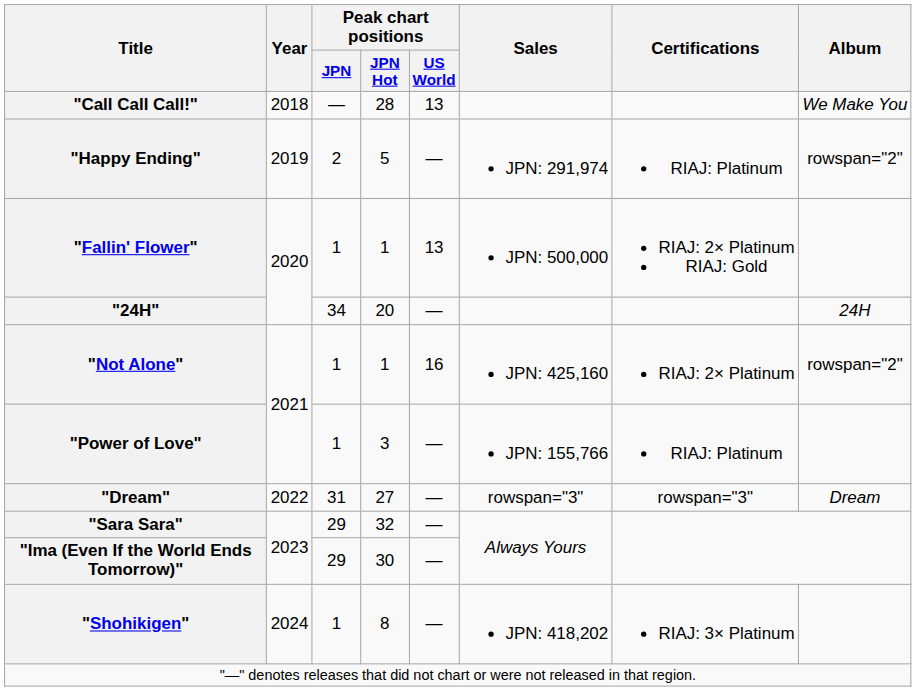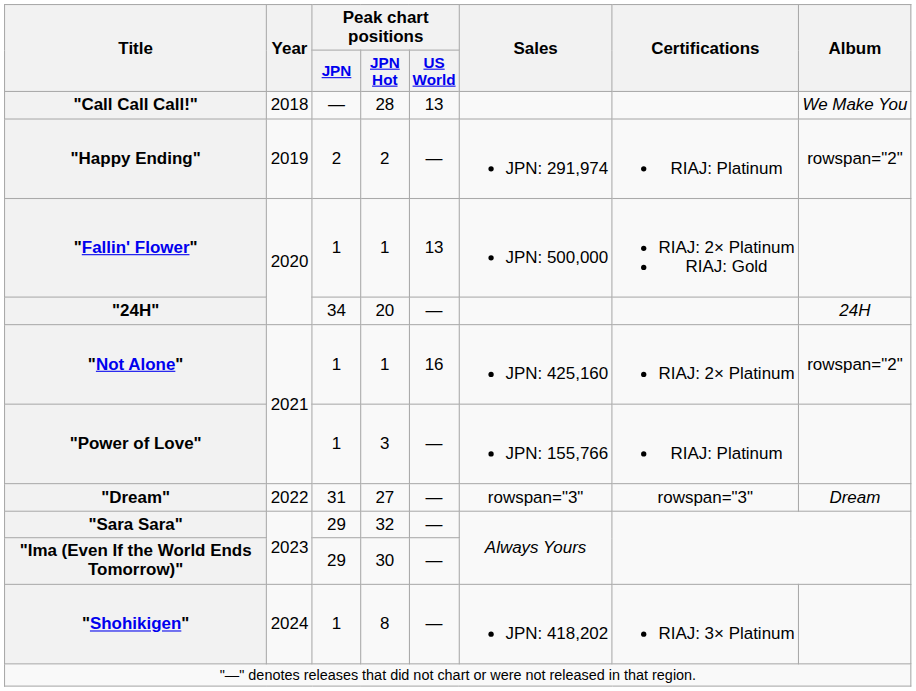(385, 158) 5 -> (385, 158) 2
